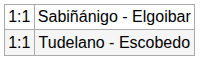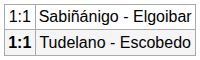(19, 42) normal -> (20, 42) bold
